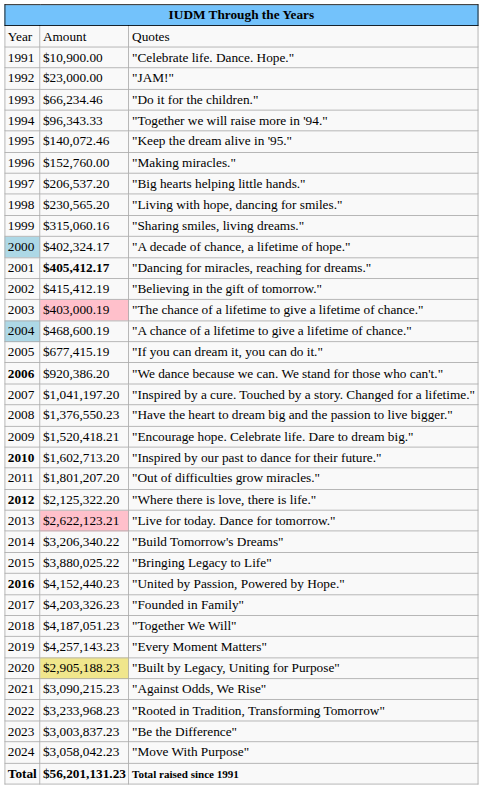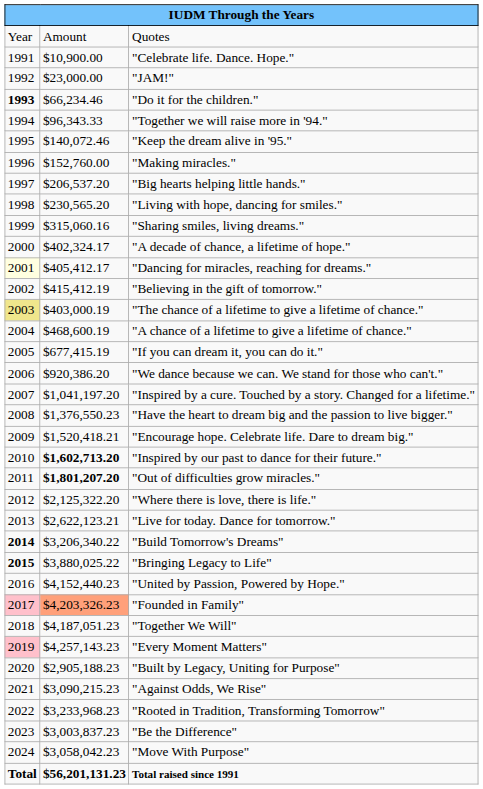(21, 99) normal -> (21, 99) bold
(21, 246) lightblue background -> (21, 246) no background
(21, 268) no background -> (21, 268) lightyellow background
(76, 268) bold -> (76, 268) normal
(21, 310) no background -> (21, 310) khaki background
(76, 310) pink background -> (76, 310) no background
(21, 331) lightblue background -> (21, 331) no background
(21, 373) bold -> (21, 373) normal
(21, 457) bold -> (21, 457) normal
(81, 457) normal -> (81, 457) bold
(81, 478) normal -> (81, 478) bold
(21, 499) bold -> (21, 499) normal
(81, 520) pink background -> (81, 520) no background
(21, 541) normal -> (21, 541) bold
(21, 562) normal -> (21, 562) bold
(21, 583) bold -> (21, 583) normal
(21, 605) no background -> (21, 605) pink background
(81, 605) no background -> (81, 605) lightsalmon background
(21, 647) no background -> (21, 647) pink background
(81, 668) khaki background -> (81, 668) no background
